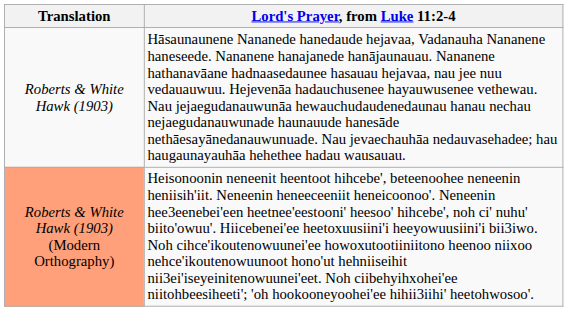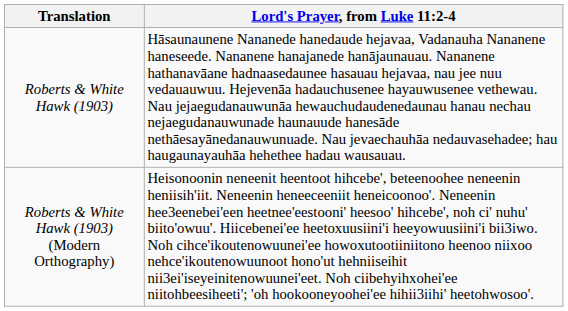(74, 236) lightsalmon background -> (74, 236) no background
